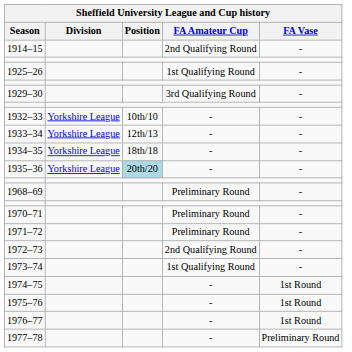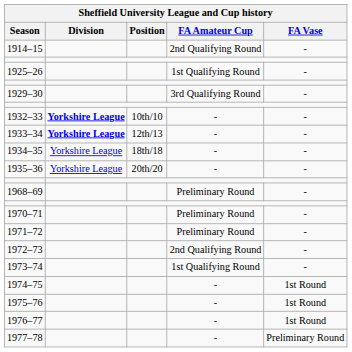(84, 116) normal -> (86, 116) bold
(84, 134) normal -> (86, 134) bold
(142, 169) lightblue background -> (147, 169) no background
